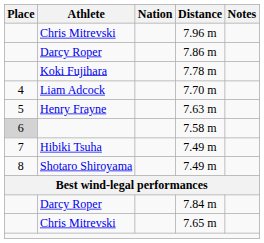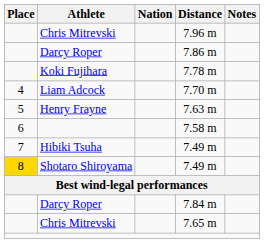(21, 128) lightgrey background -> (21, 128) no background
(21, 166) no background -> (21, 166) gold background
